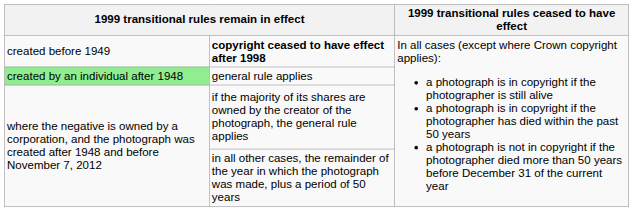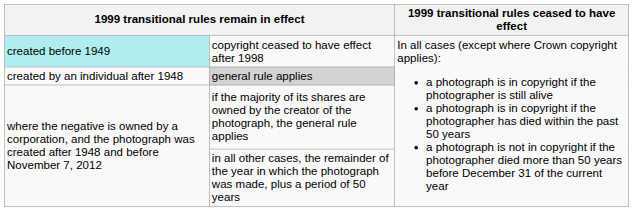(59, 51) no background -> (59, 51) paleturquoise background
(298, 51) bold -> (291, 51) normal
(95, 76) lightgreen background -> (95, 76) no background
(262, 76) no background -> (262, 76) lightgrey background
